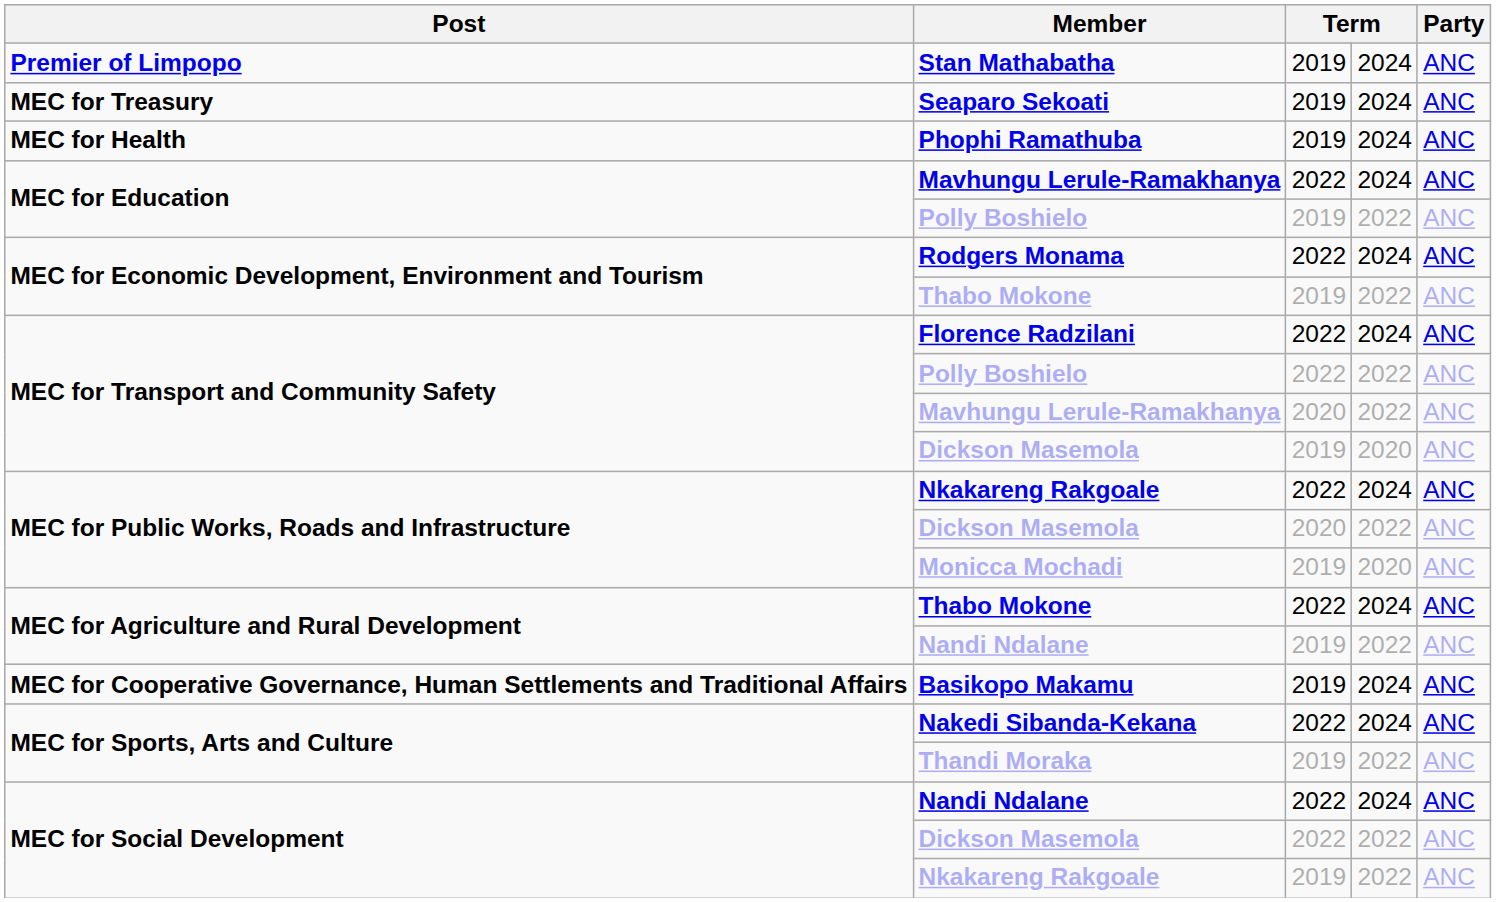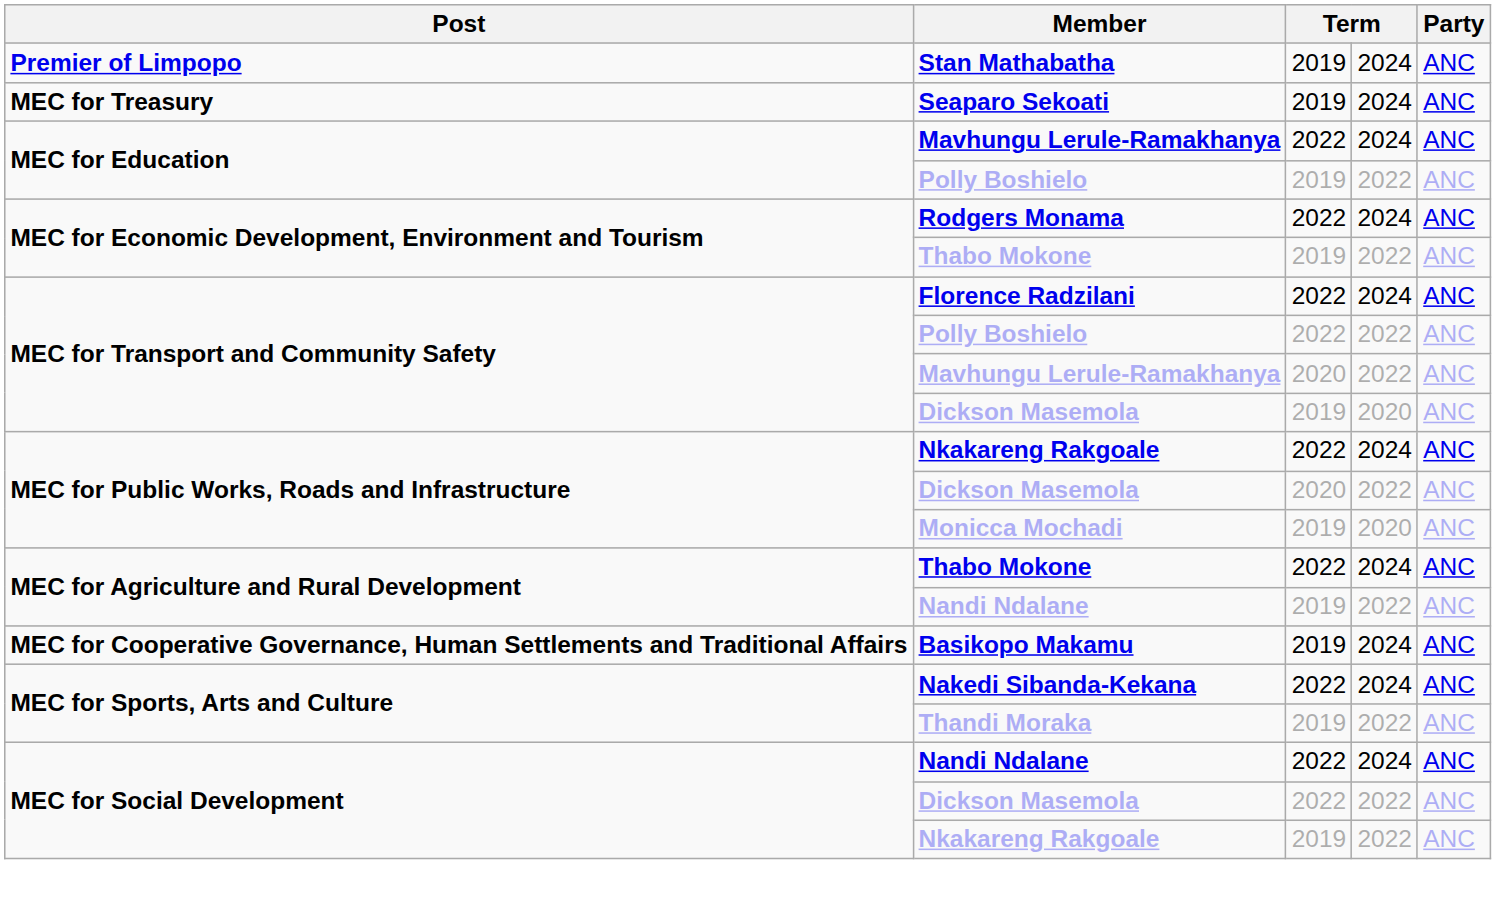- row: (98, 140)
